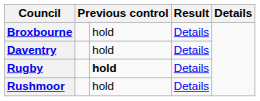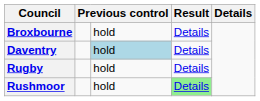(103, 50) no background -> (104, 50) lightblue background
(104, 68) bold -> (104, 68) normal
(191, 86) no background -> (191, 86) lightgreen background
